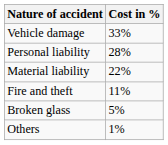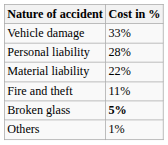(117, 110) normal -> (118, 110) bold
